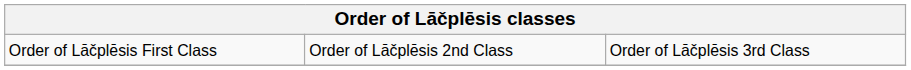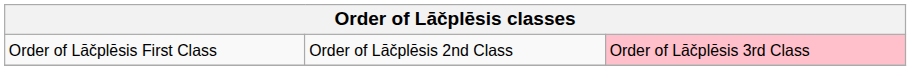(710, 50) no background -> (710, 50) pink background
